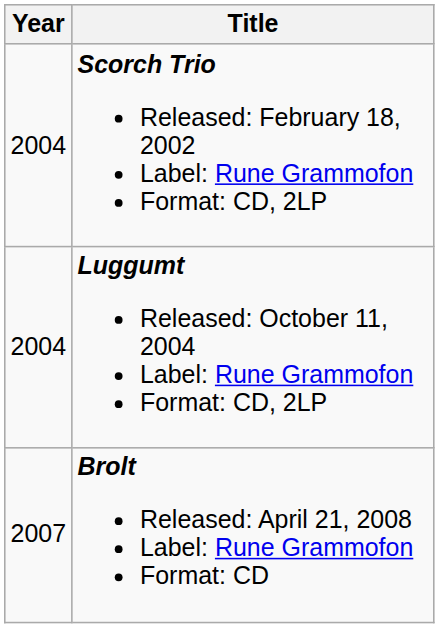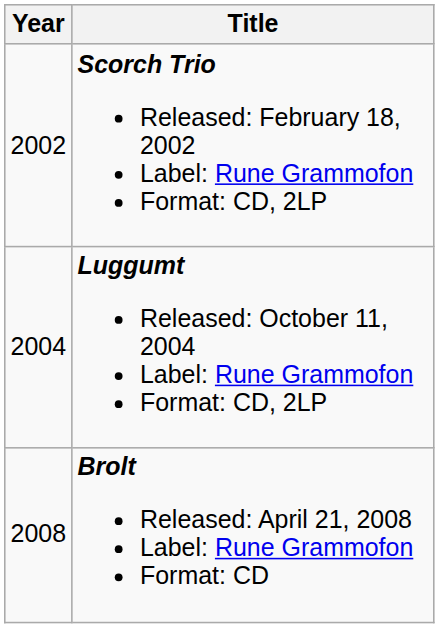(38, 144) 2004 -> (38, 144) 2002
(38, 534) 2007 -> (38, 534) 2008
